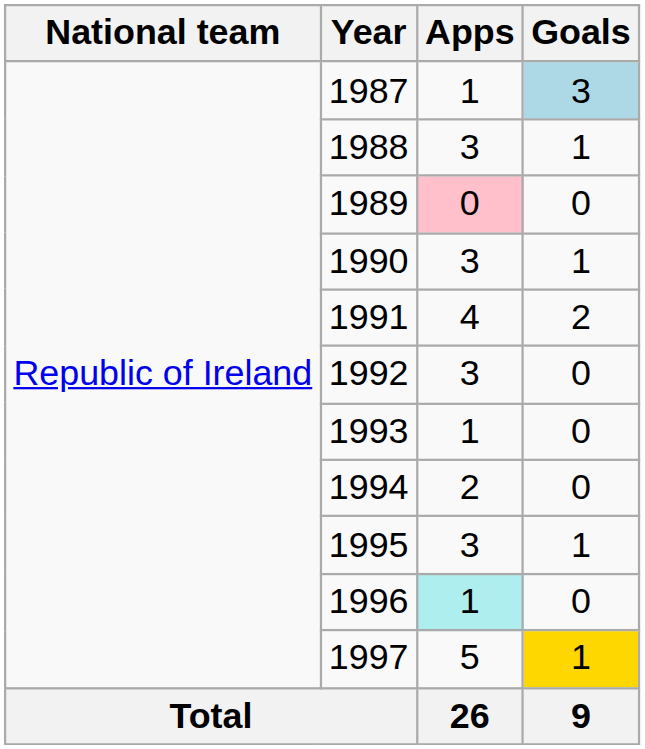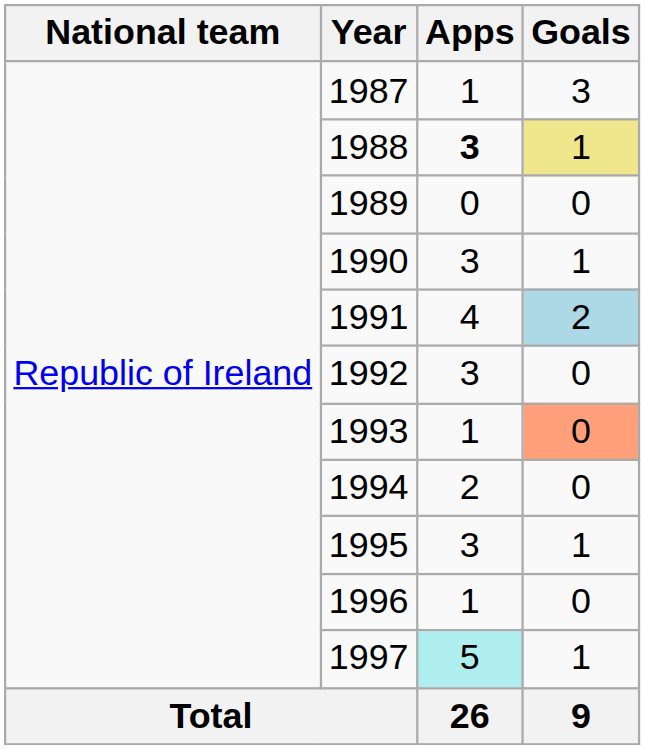(581, 89) lightblue background -> (581, 89) no background
(470, 146) normal -> (470, 146) bold
(581, 146) no background -> (581, 146) khaki background
(470, 203) pink background -> (470, 203) no background
(581, 317) no background -> (581, 317) lightblue background
(581, 430) no background -> (581, 430) lightsalmon background
(470, 601) paleturquoise background -> (470, 601) no background
(470, 658) no background -> (470, 658) paleturquoise background
(581, 658) gold background -> (581, 658) no background
